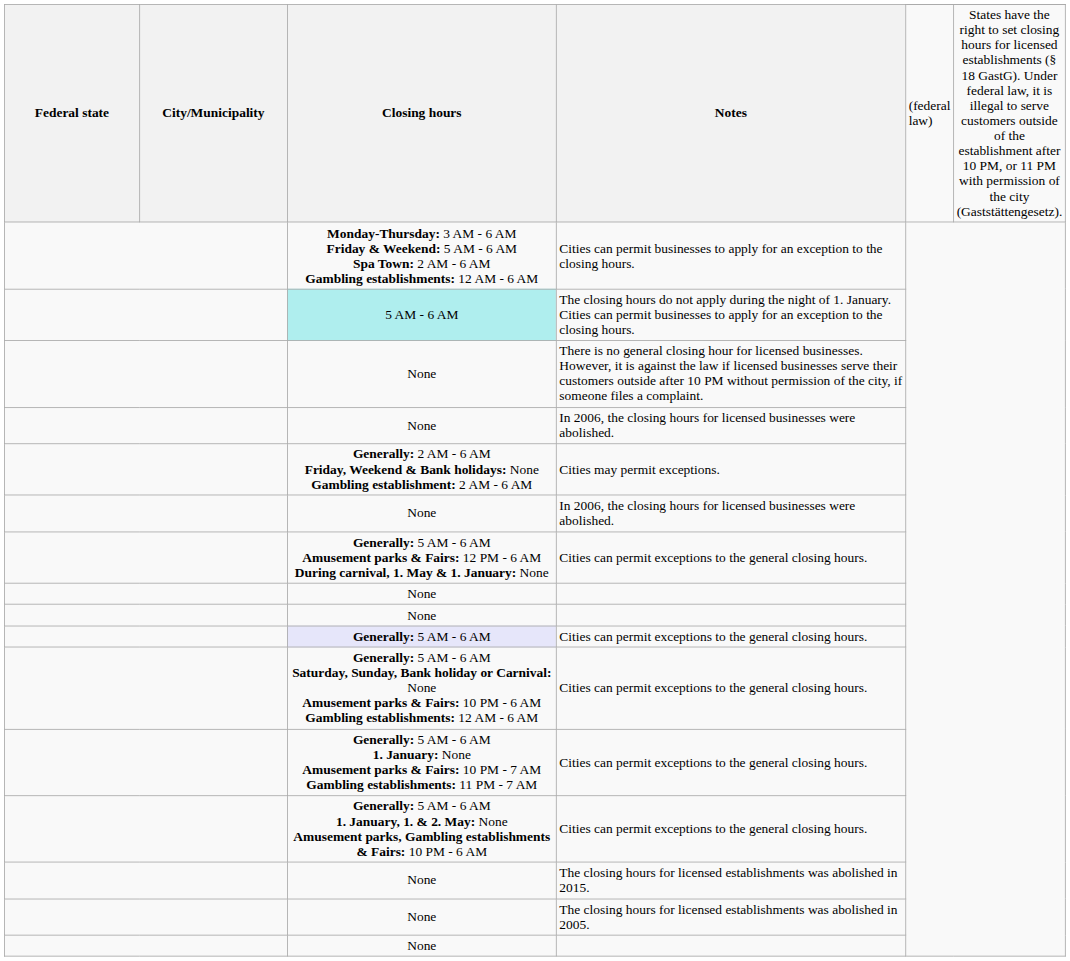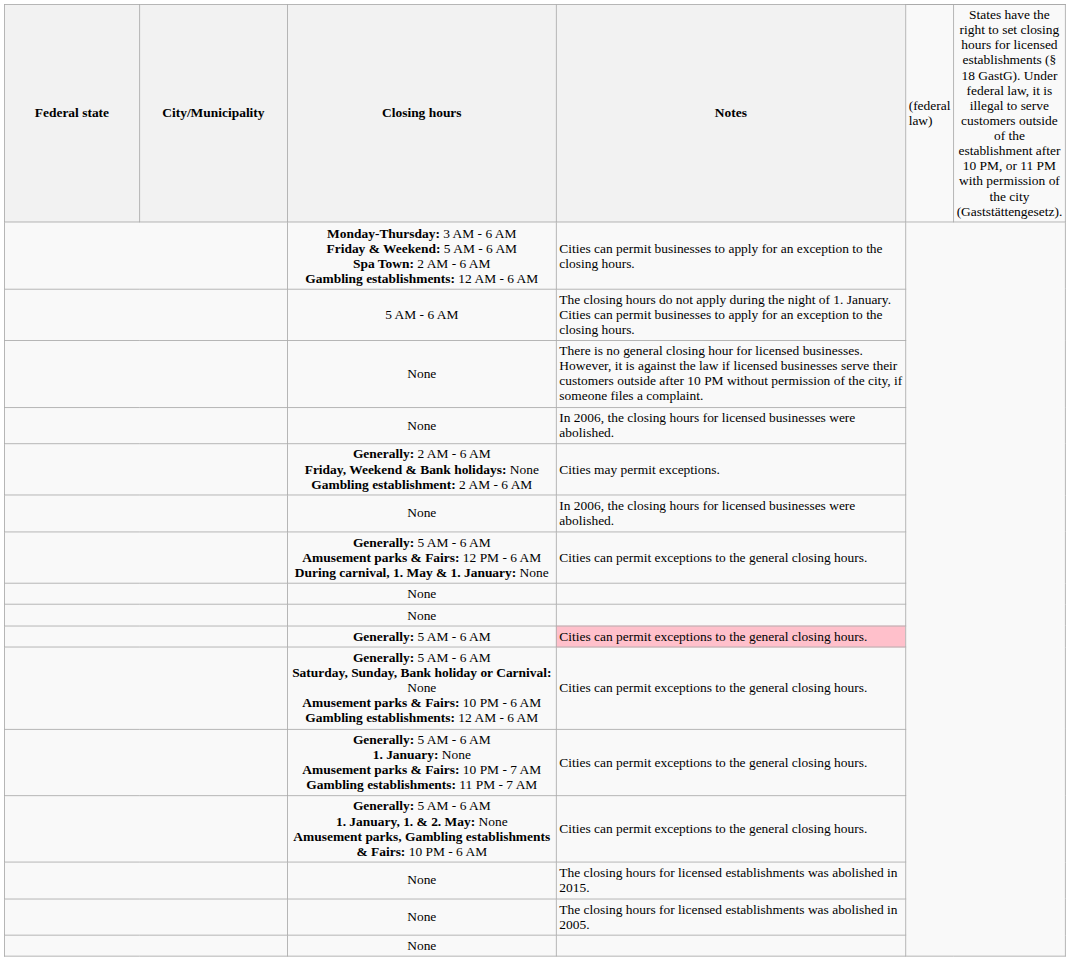(422, 314) paleturquoise background -> (422, 314) no background
(422, 636) lavender background -> (422, 636) no background
(713, 636) no background -> (713, 636) pink background
